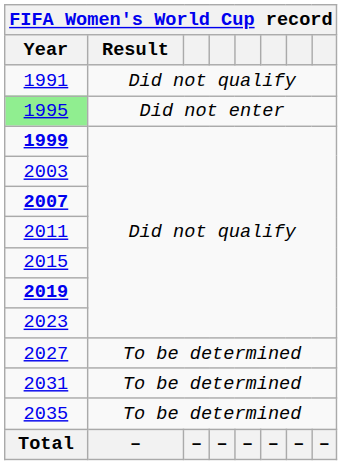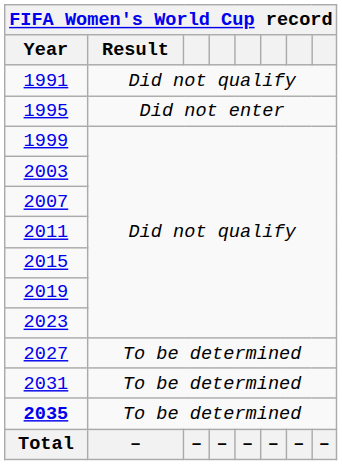(46, 111) lightgreen background -> (46, 111) no background
(46, 141) bold -> (46, 141) normal
(46, 202) bold -> (46, 202) normal
(46, 293) bold -> (46, 293) normal
(46, 414) normal -> (46, 414) bold
